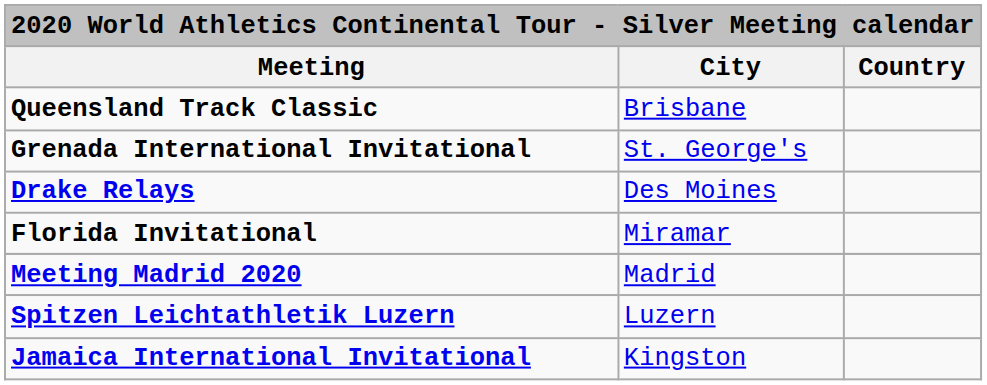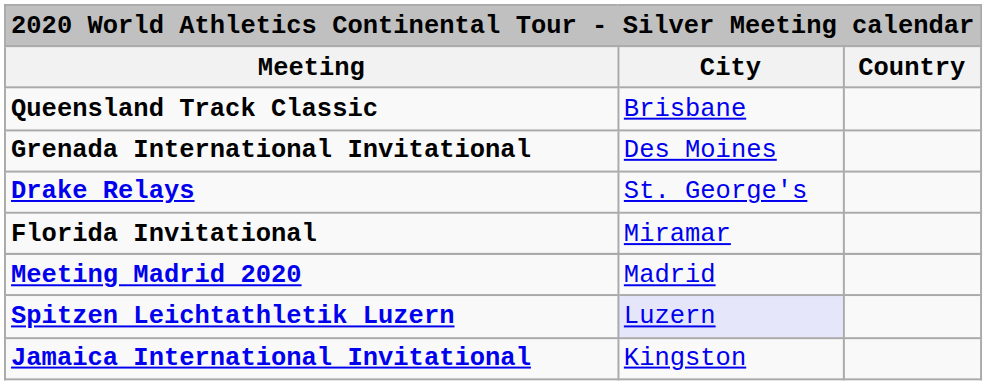(716, 150) St. George's -> (700, 150) Des Moines
(700, 192) Des Moines -> (716, 192) St. George's
(670, 316) no background -> (670, 316) lavender background
